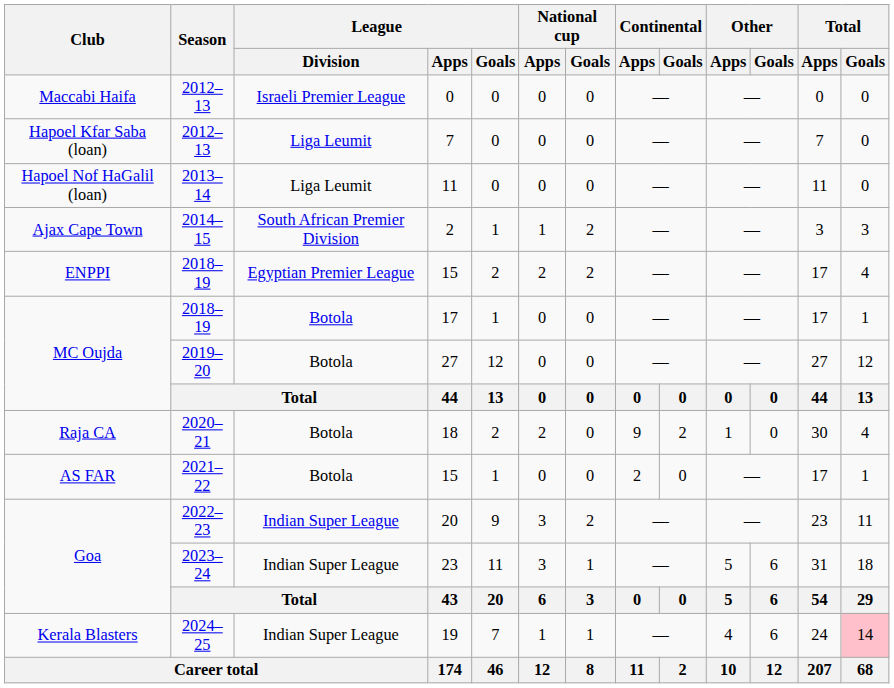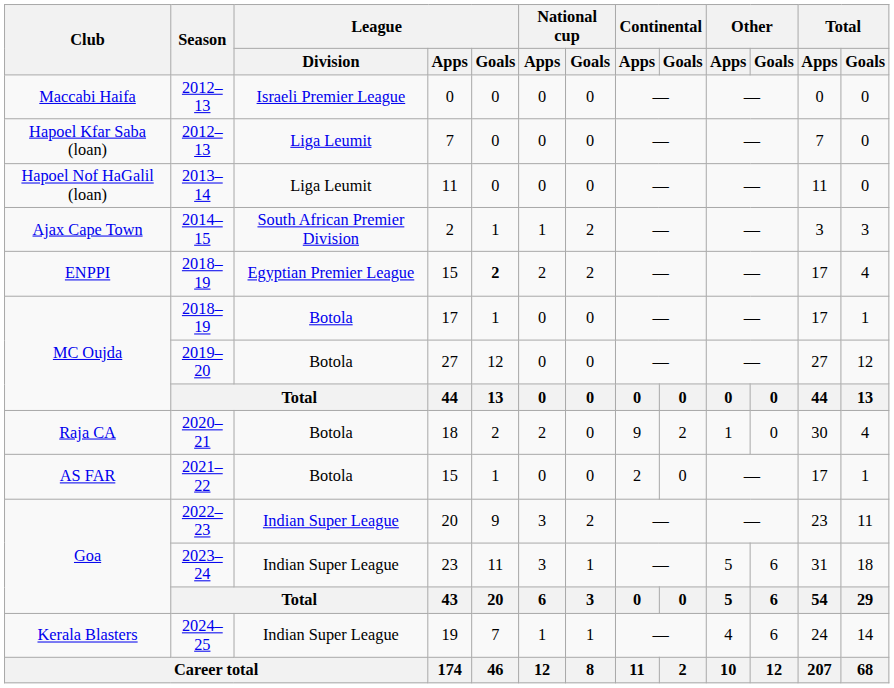(495, 273) normal -> (495, 273) bold
(865, 635) pink background -> (865, 635) no background
